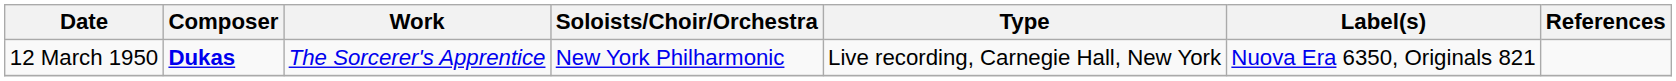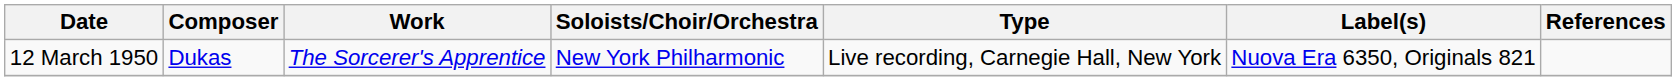(202, 57) bold -> (200, 57) normal
